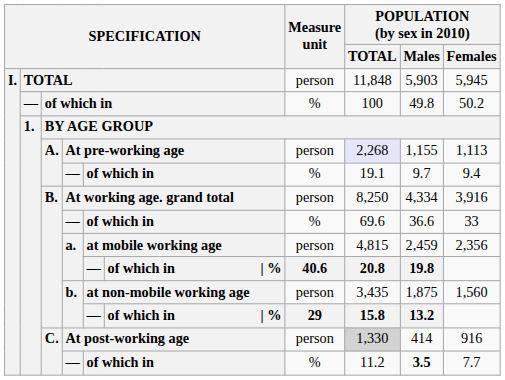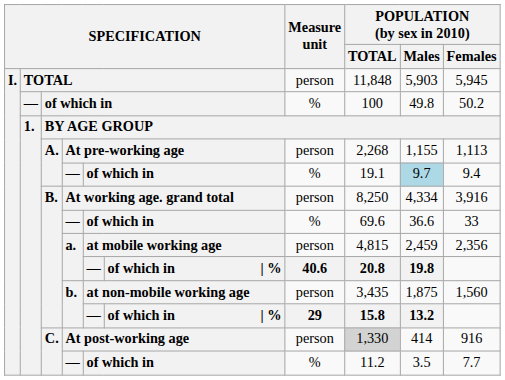(372, 150) lavender background -> (372, 150) no background
(422, 174) no background -> (422, 174) lightblue background
(422, 362) bold -> (422, 362) normal
